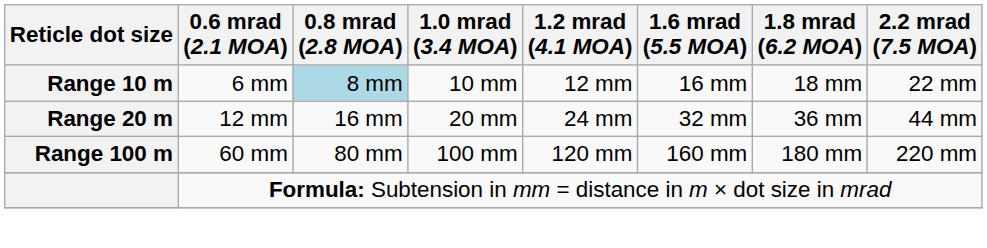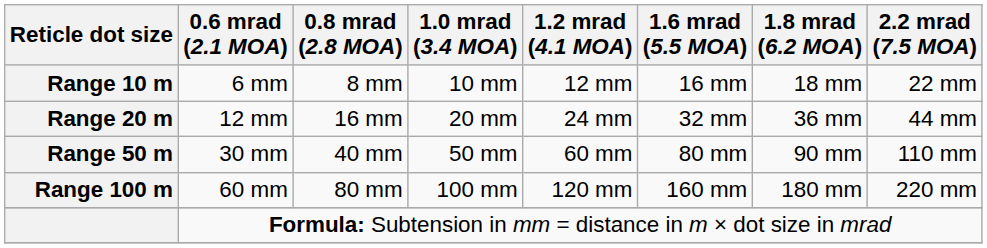(375, 82) lightblue background -> (375, 82) no background
+ row: (110, 154)
